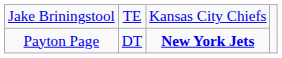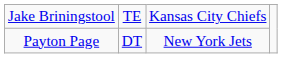(208, 40) bold -> (208, 40) normal
